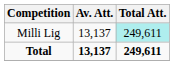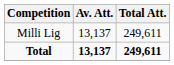(143, 32) paleturquoise background -> (143, 32) no background
